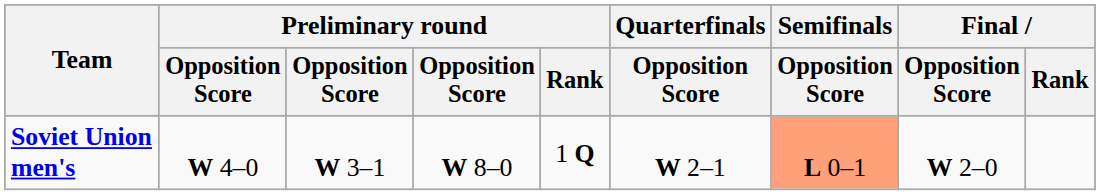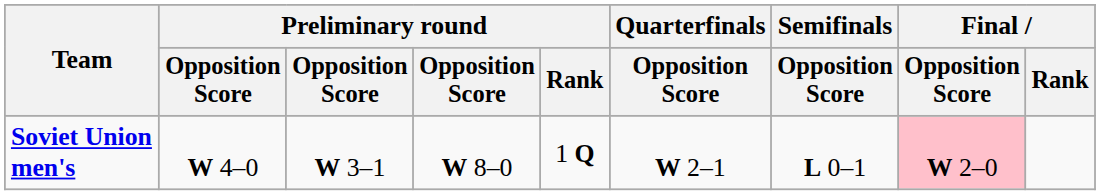(835, 167) lightsalmon background -> (835, 167) no background
(962, 167) no background -> (962, 167) pink background
